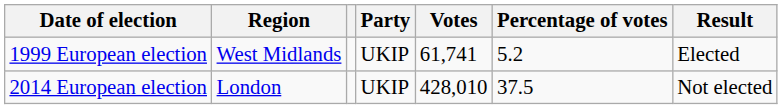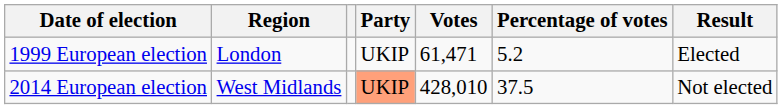(279, 53) West Midlands -> (249, 53) London
(448, 53) 61,741 -> (448, 53) 61,471
(249, 86) London -> (279, 86) West Midlands
(385, 86) no background -> (385, 86) lightsalmon background
